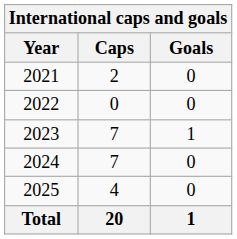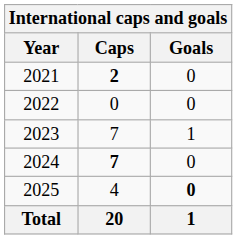(114, 76) normal -> (114, 76) bold
(114, 162) normal -> (114, 162) bold
(191, 190) normal -> (191, 190) bold
